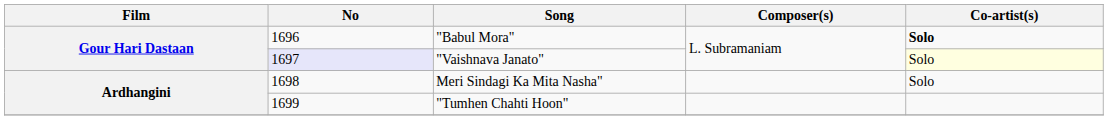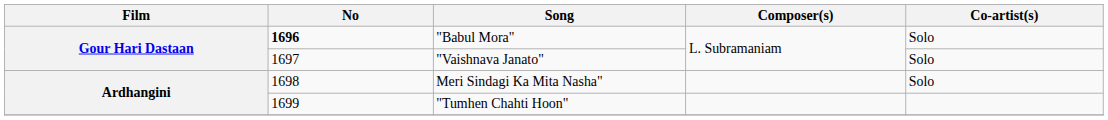(285, 37) normal -> (285, 37) bold
(921, 37) bold -> (921, 37) normal
(285, 59) lavender background -> (285, 59) no background
(921, 59) lightyellow background -> (921, 59) no background
